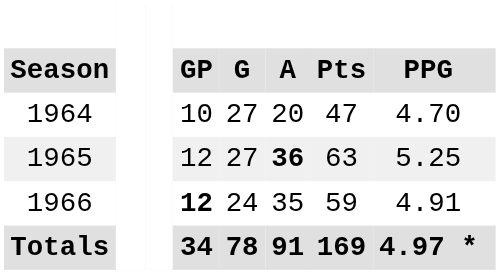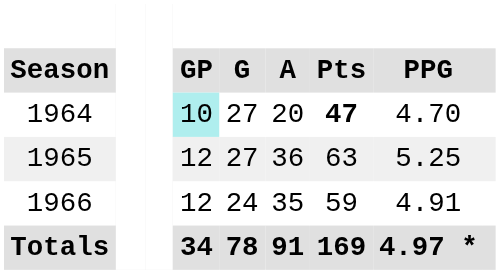(197, 115) no background -> (197, 115) paleturquoise background
(342, 115) normal -> (342, 115) bold
(288, 159) bold -> (288, 159) normal
(197, 203) bold -> (197, 203) normal
